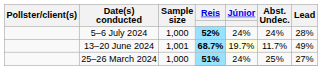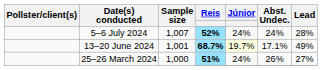(177, 33) 1,000 -> (177, 33) 1,007
(275, 46) 11.7% -> (275, 46) 17.1%
(275, 59) 25% -> (275, 59) 26%
